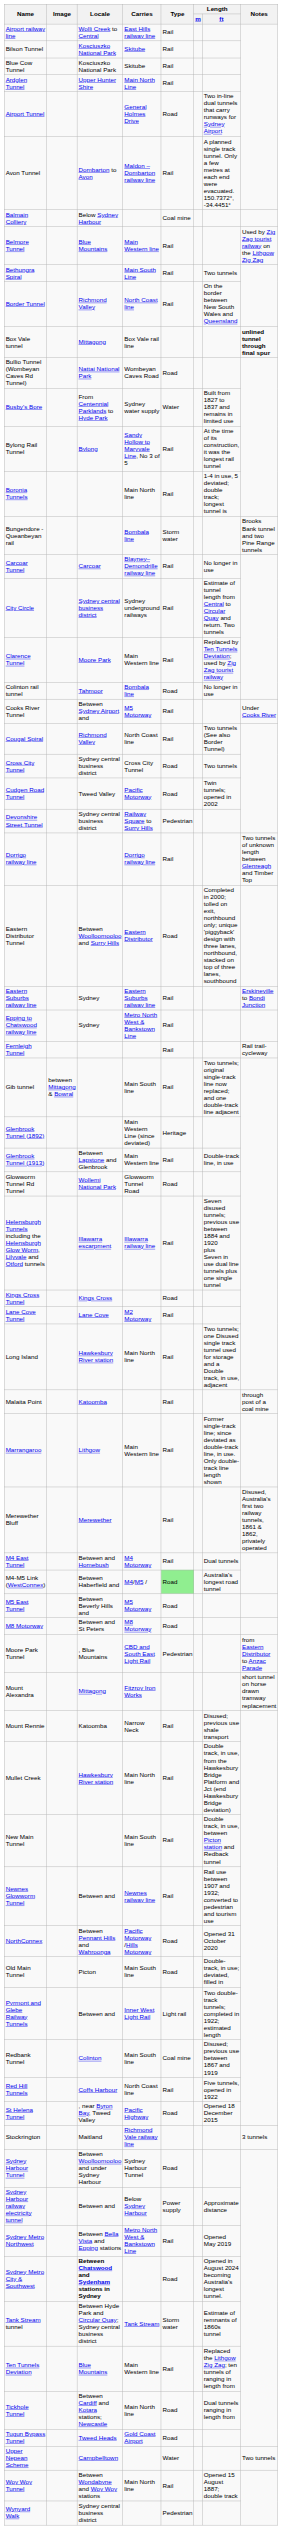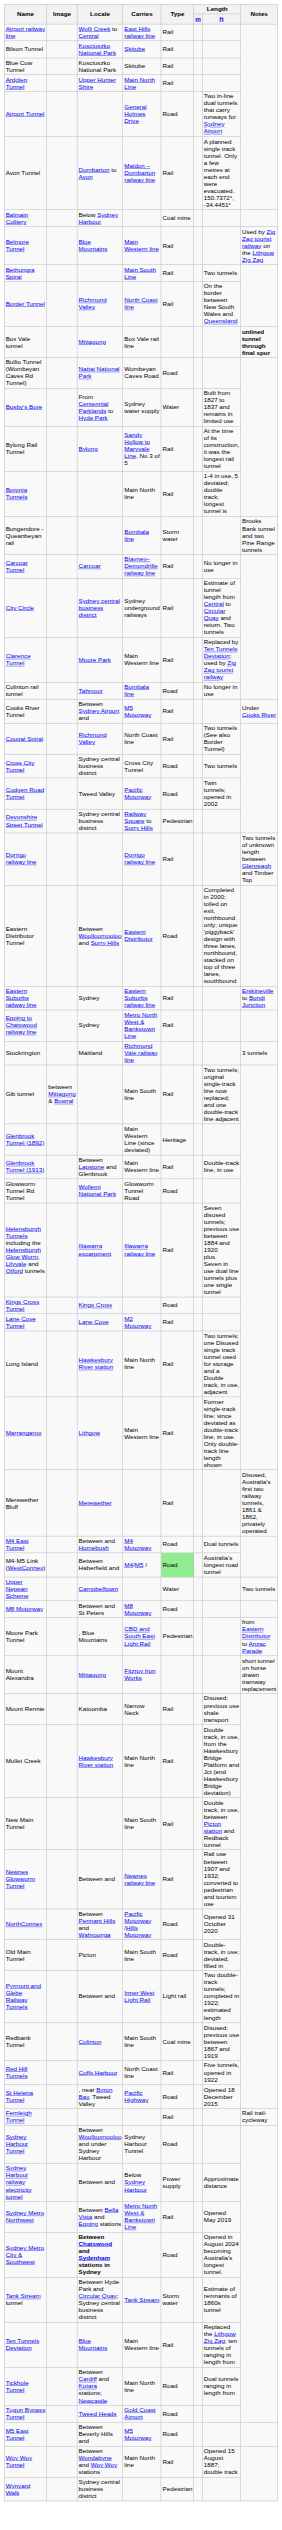rows swapped: (19, 1049) <-> (23, 2137)
- row: (24, 1402)
(168, 1561) Rail -> (170, 1544) Road
rows swapped: (17, 1606) <-> (17, 2458)
